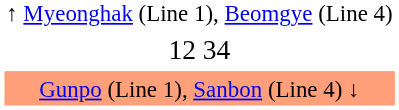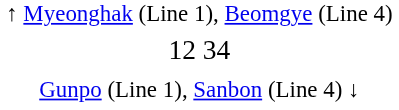(199, 89) lightsalmon background -> (199, 89) no background
